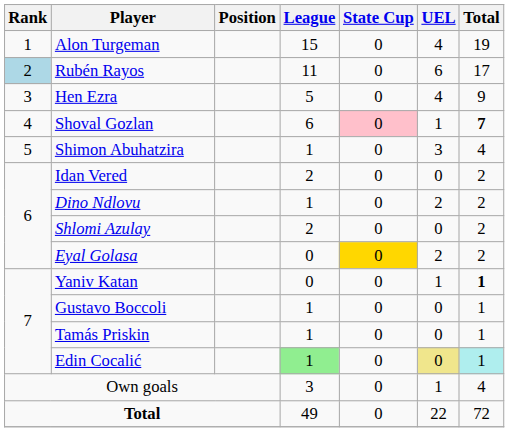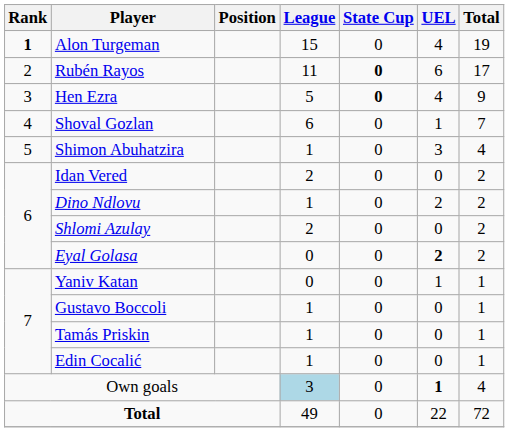(28, 44) normal -> (28, 44) bold
(28, 70) lightblue background -> (28, 70) no background
(378, 70) normal -> (378, 70) bold
(378, 96) normal -> (378, 96) bold
(378, 123) pink background -> (378, 123) no background
(481, 123) bold -> (481, 123) normal
(378, 255) gold background -> (378, 255) no background
(439, 255) normal -> (439, 255) bold
(481, 281) bold -> (481, 281) normal
(309, 360) lightgreen background -> (309, 360) no background
(439, 360) khaki background -> (439, 360) no background
(481, 360) paleturquoise background -> (481, 360) no background
(309, 387) no background -> (309, 387) lightblue background
(439, 387) normal -> (439, 387) bold
